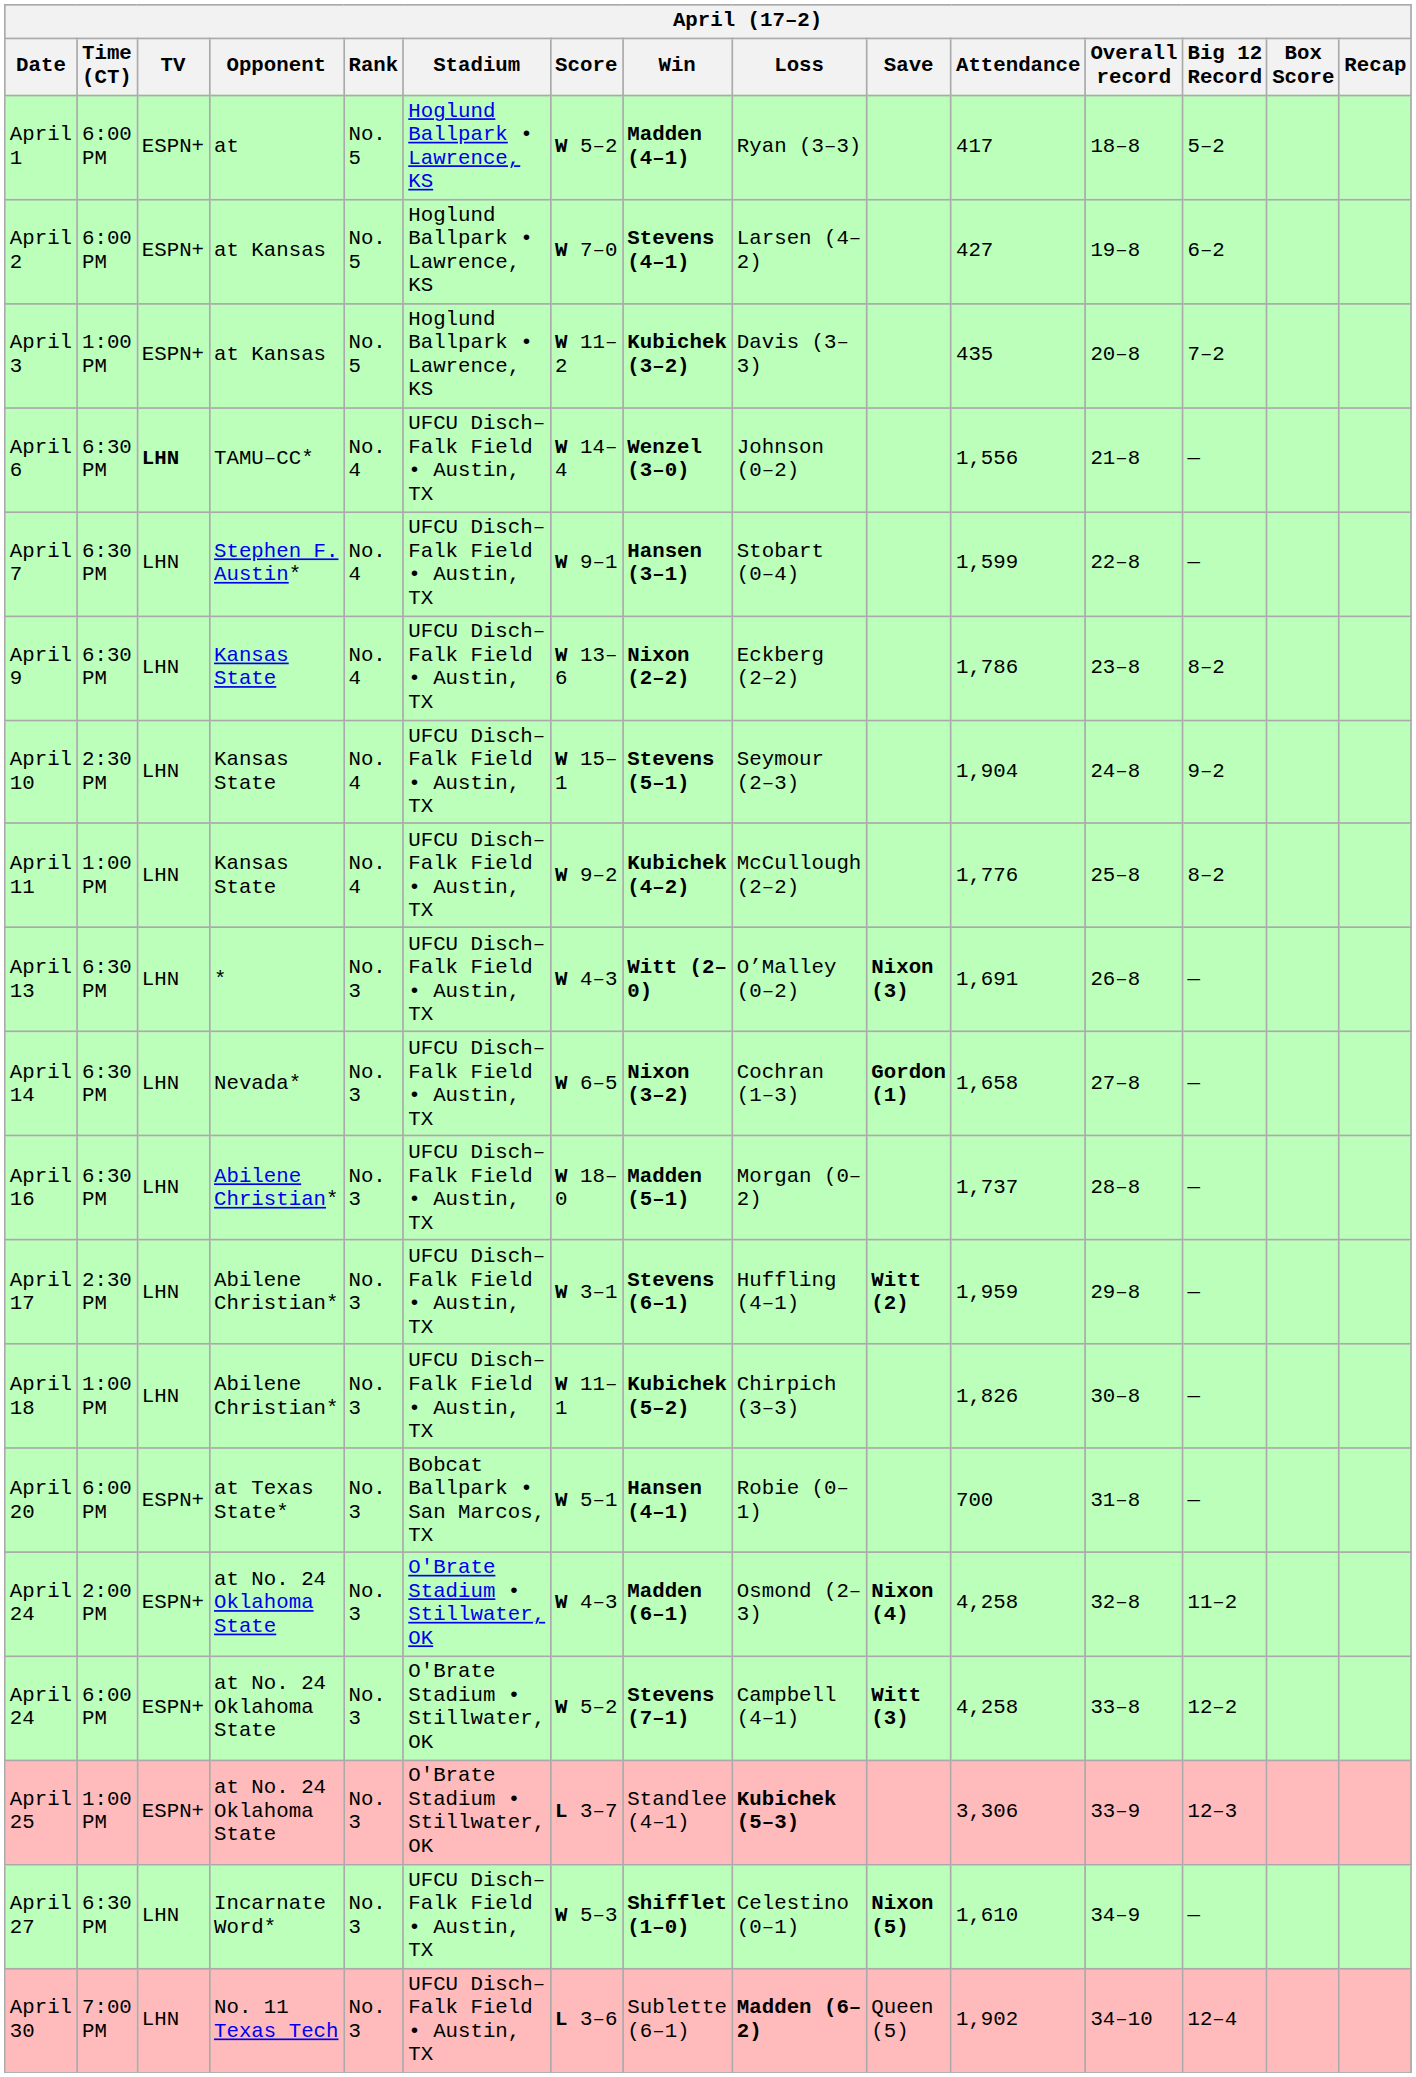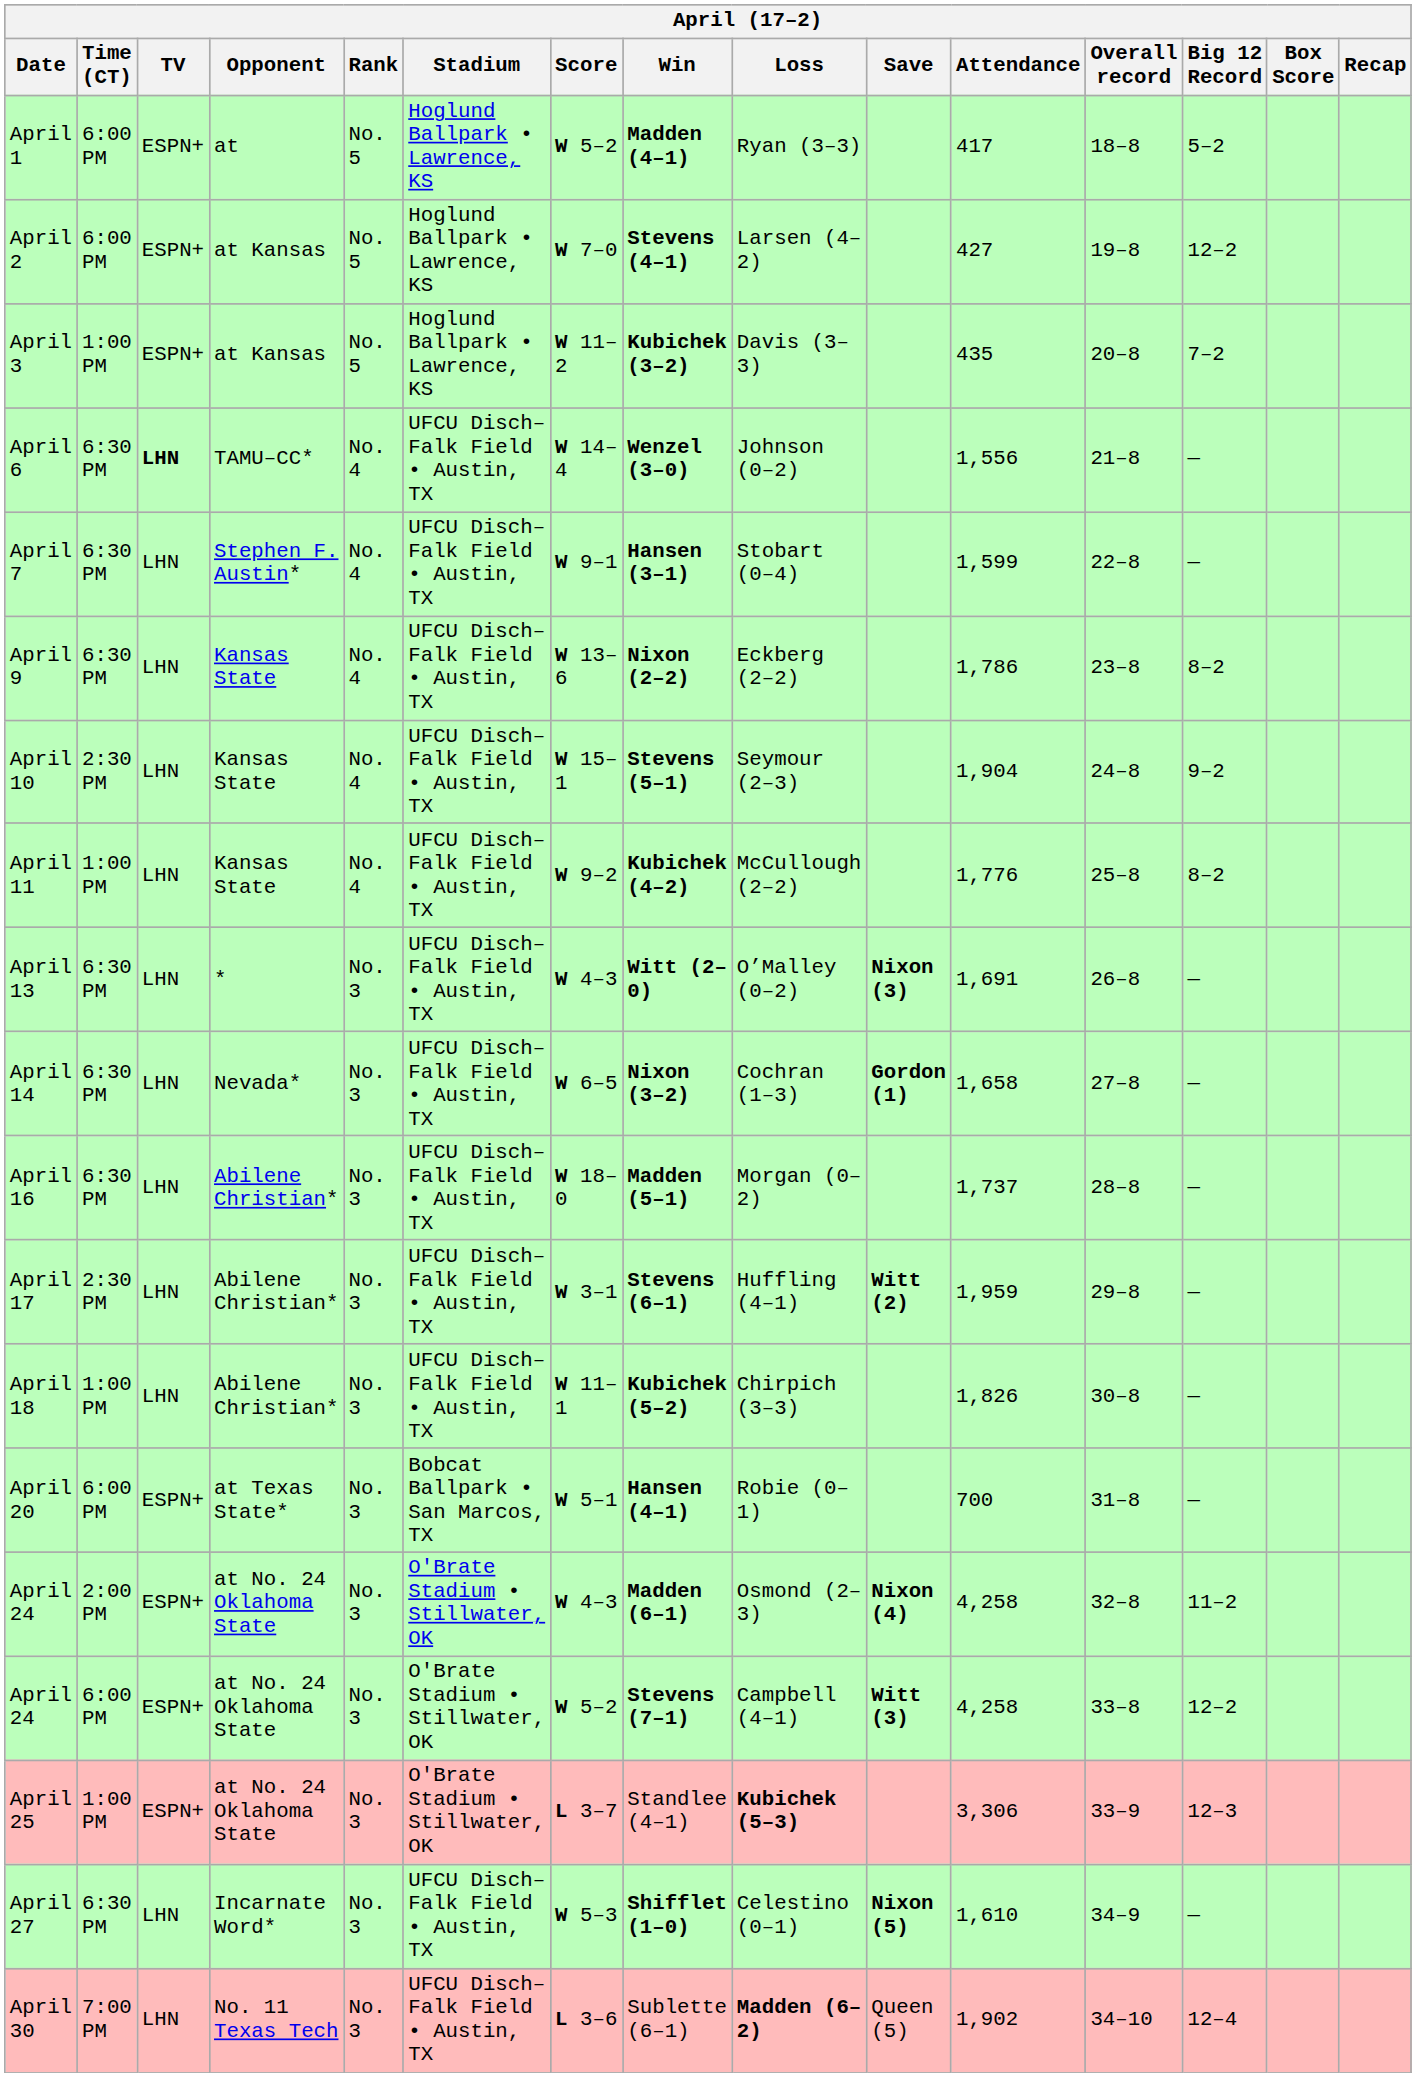(1206, 251) 6–2 -> (1212, 251) 12–2
